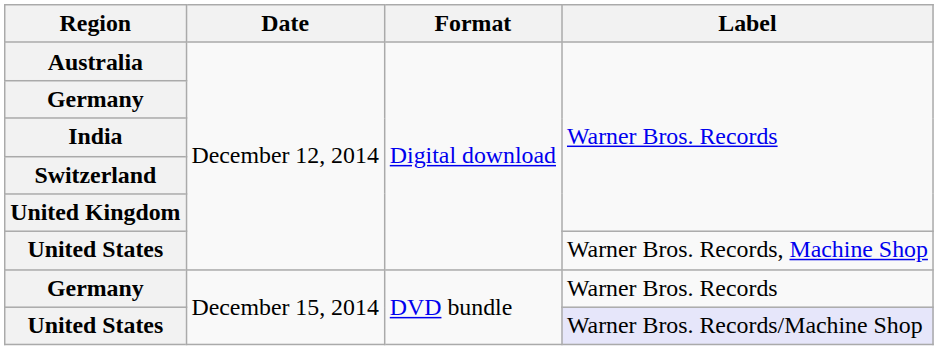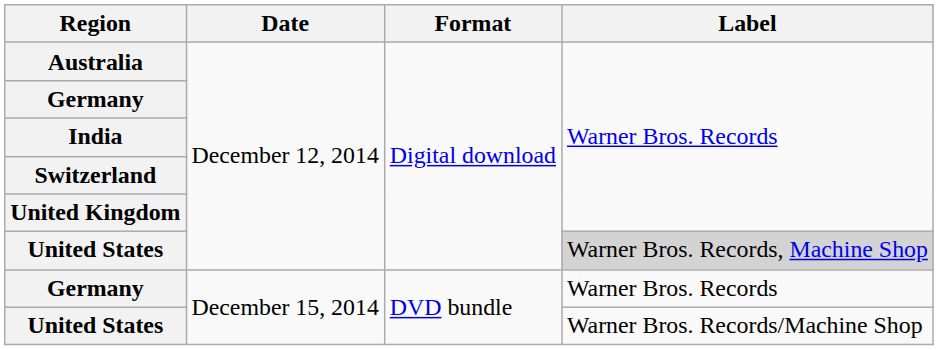(747, 250) no background -> (747, 250) lightgrey background
(745, 325) lavender background -> (745, 325) no background
